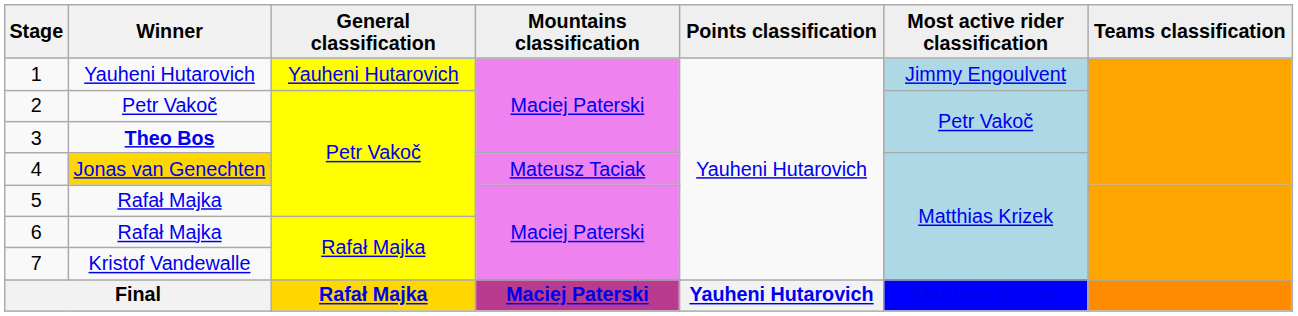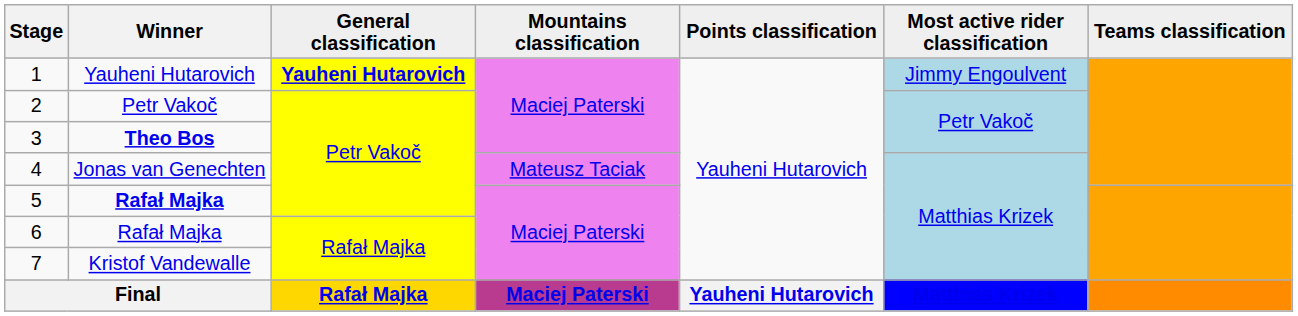(373, 75) normal -> (373, 75) bold
(170, 169) gold background -> (170, 169) no background
(170, 201) normal -> (170, 201) bold
